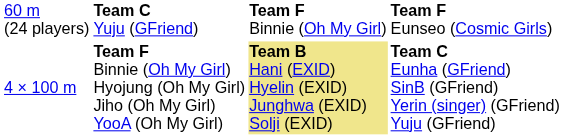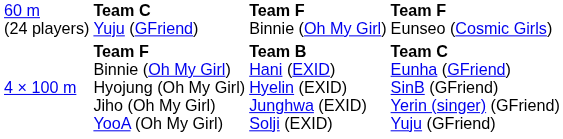(308, 87) khaki background -> (308, 87) no background
